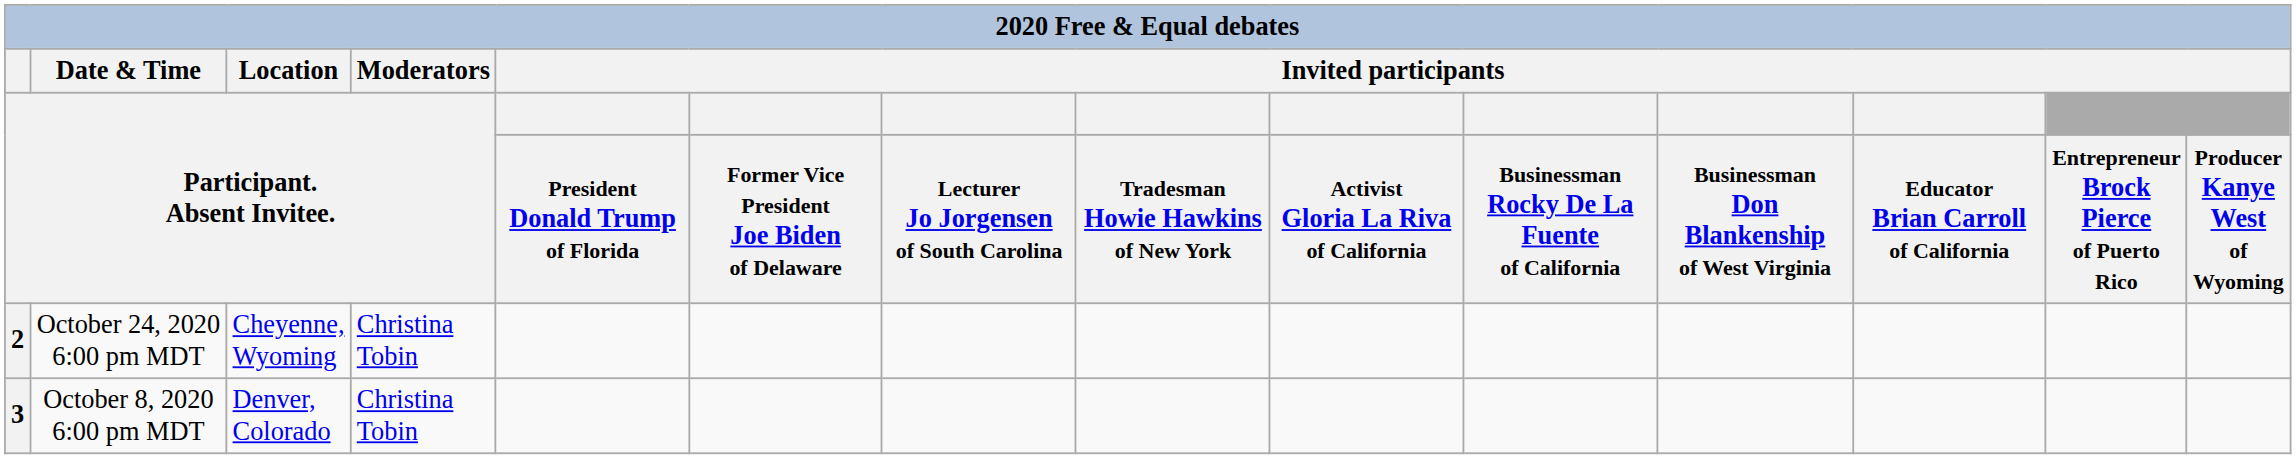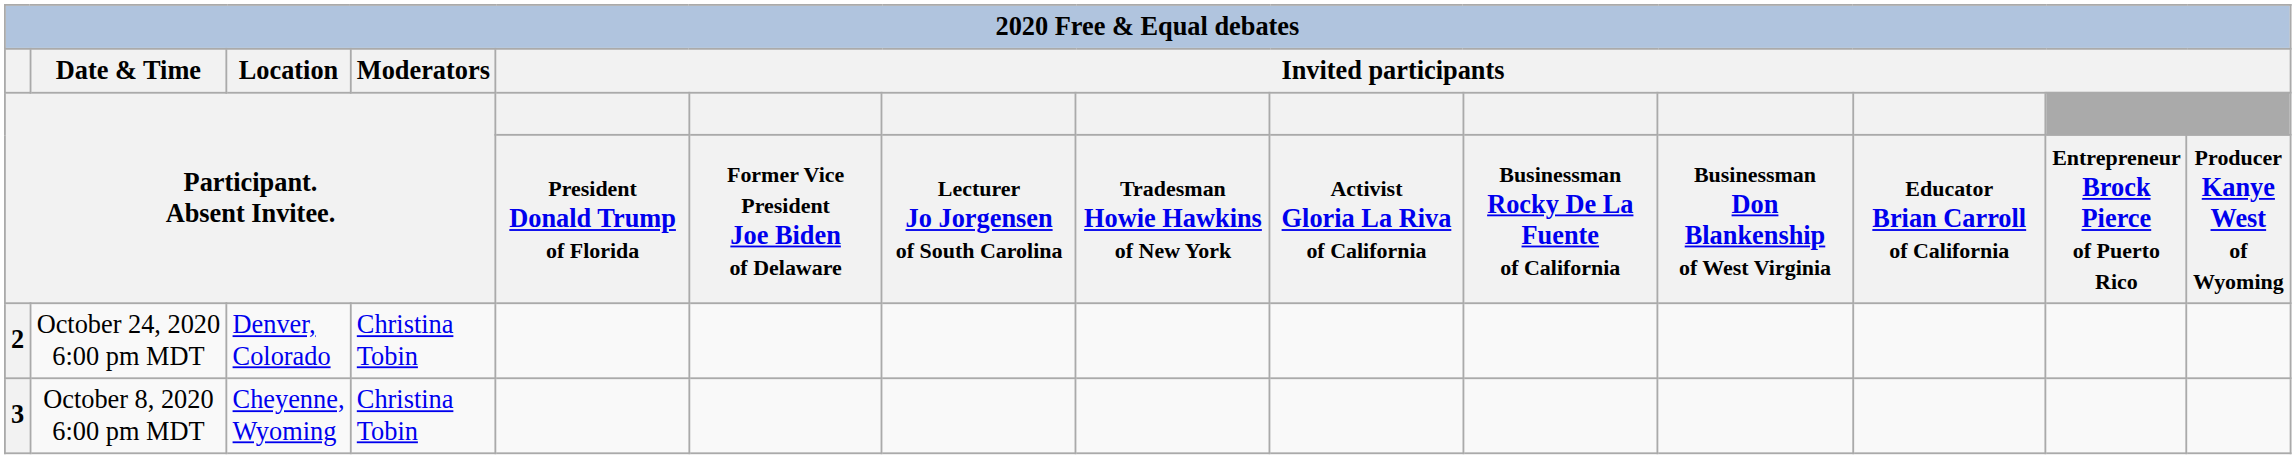(289, 340) Cheyenne, Wyoming -> (282, 340) Denver, Colorado
(282, 415) Denver, Colorado -> (289, 415) Cheyenne, Wyoming
